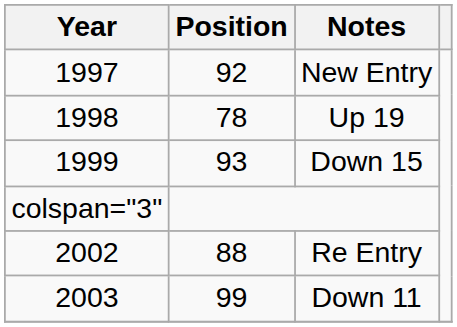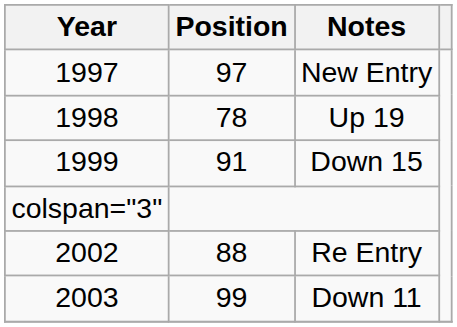(232, 72) 92 -> (232, 72) 97
(232, 162) 93 -> (232, 162) 91
